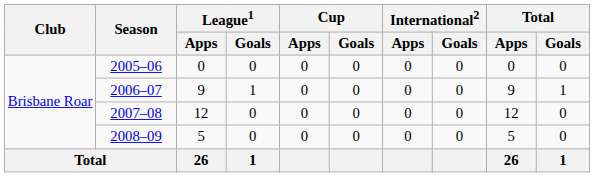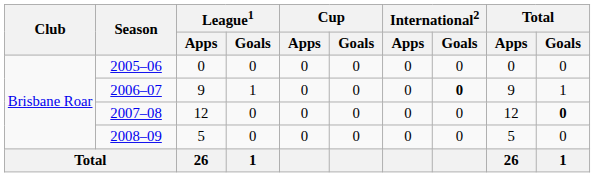(460, 90) normal -> (460, 90) bold
(563, 113) normal -> (563, 113) bold
